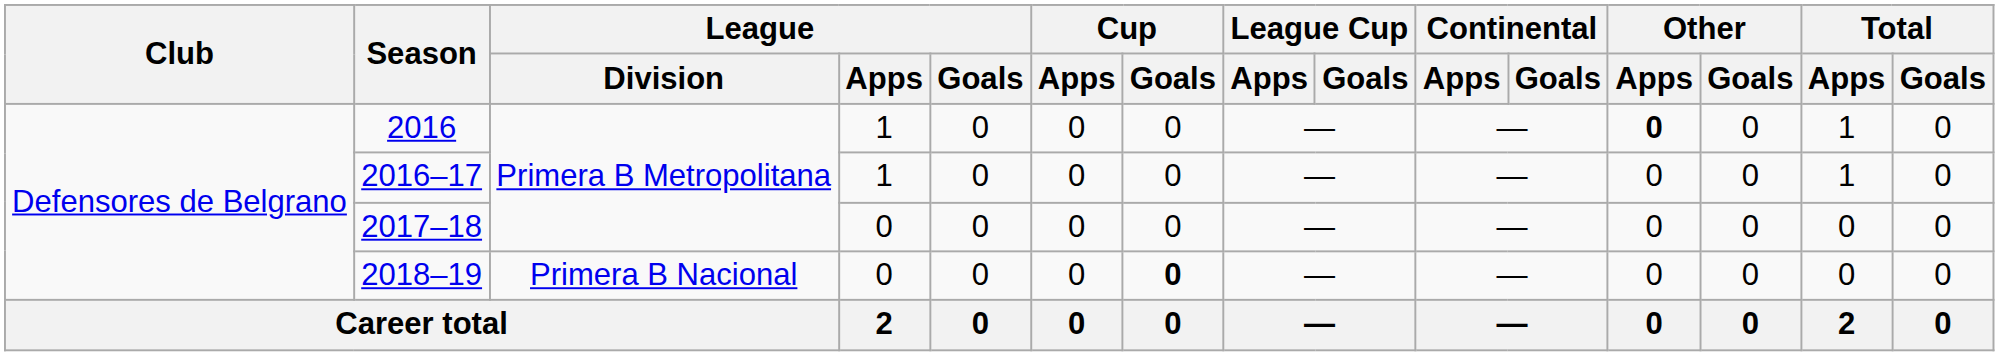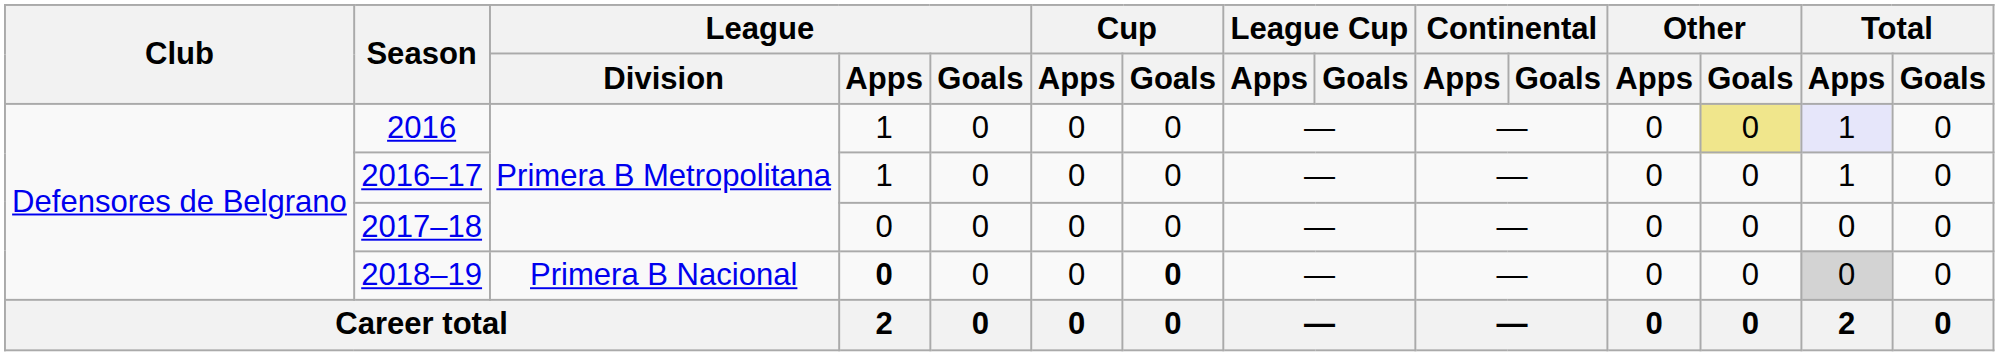(1654, 127) bold -> (1654, 127) normal
(1750, 127) no background -> (1750, 127) khaki background
(1847, 127) no background -> (1847, 127) lavender background
(884, 275) normal -> (884, 275) bold
(1847, 275) no background -> (1847, 275) lightgrey background
